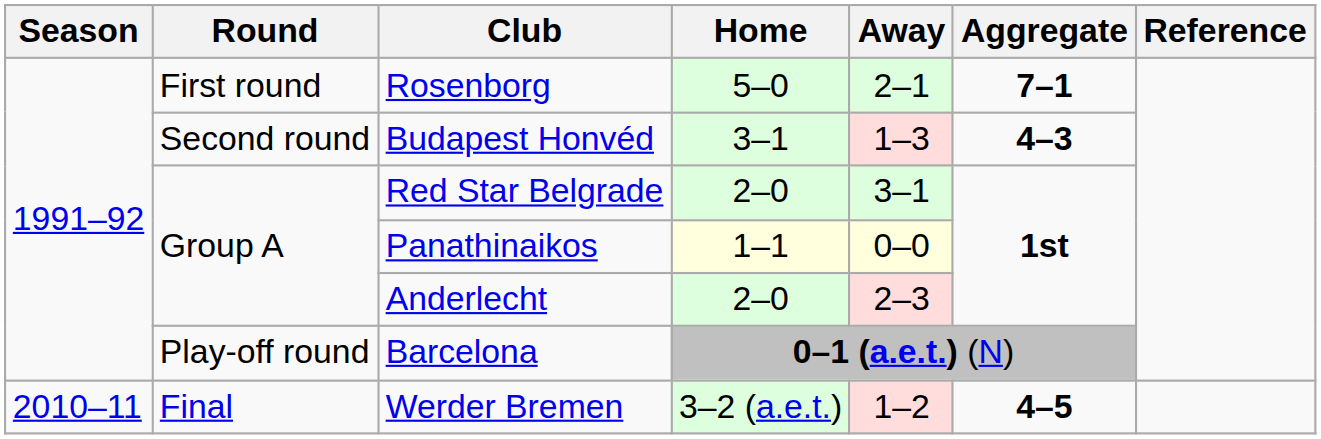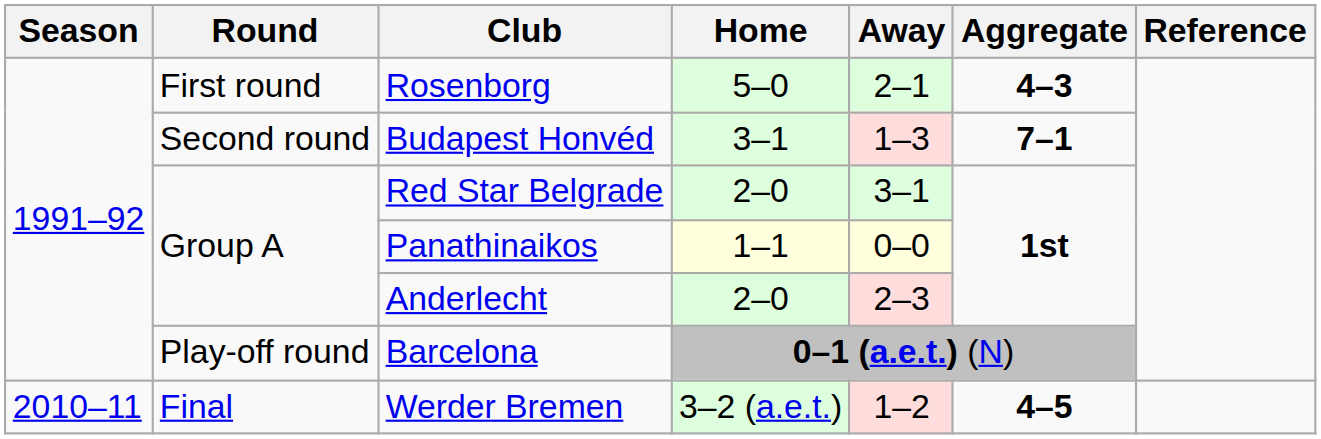(1044, 84) 7–1 -> (1044, 84) 4–3
(1044, 138) 4–3 -> (1044, 138) 7–1
